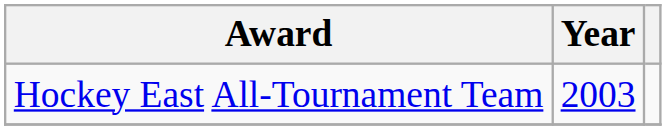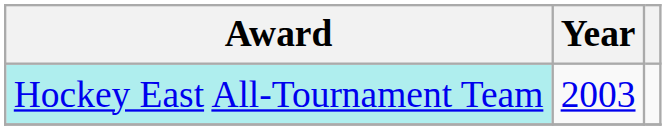(279, 93) no background -> (279, 93) paleturquoise background
